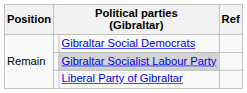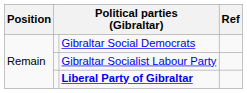(139, 61) lightgrey background -> (139, 61) no background
(122, 79) normal -> (127, 79) bold
